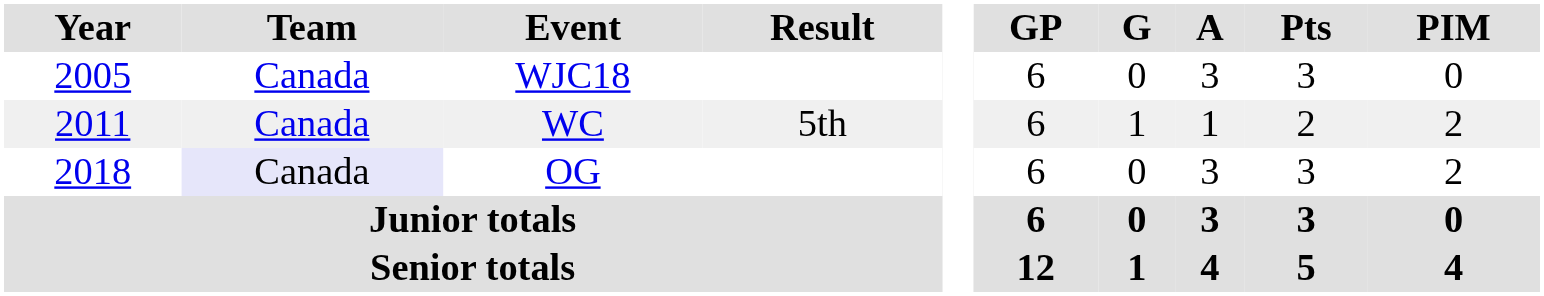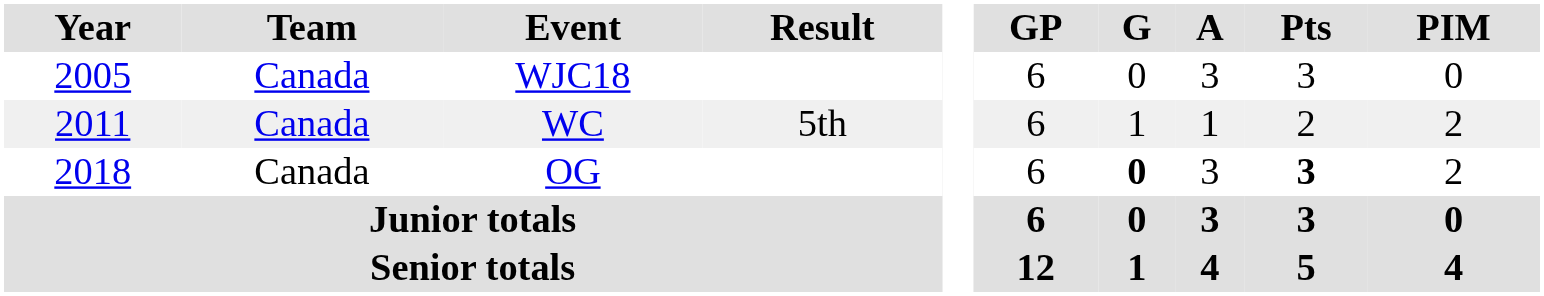(312, 171) lavender background -> (312, 171) no background
(1137, 171) normal -> (1137, 171) bold
(1306, 171) normal -> (1306, 171) bold
